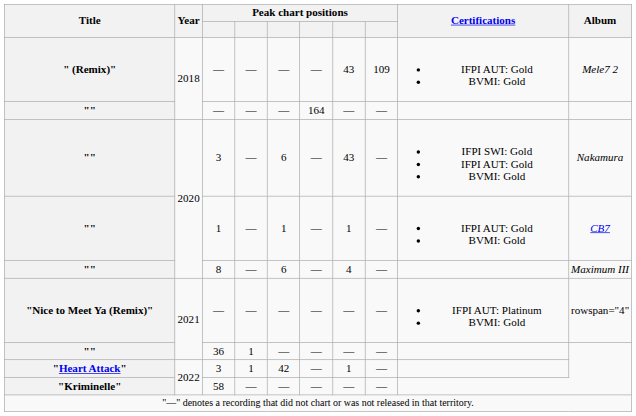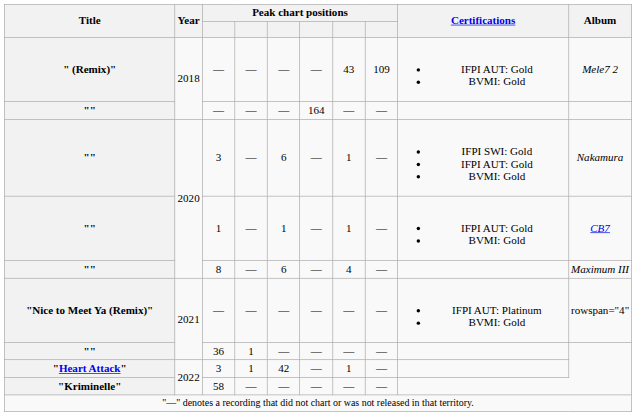(349, 157) 43 -> (349, 157) 1
